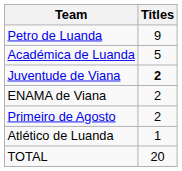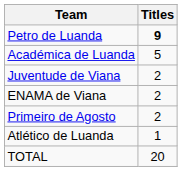(158, 35) normal -> (158, 35) bold
(158, 76) bold -> (158, 76) normal
